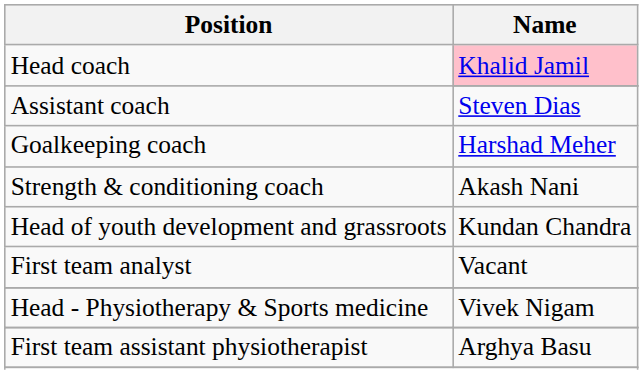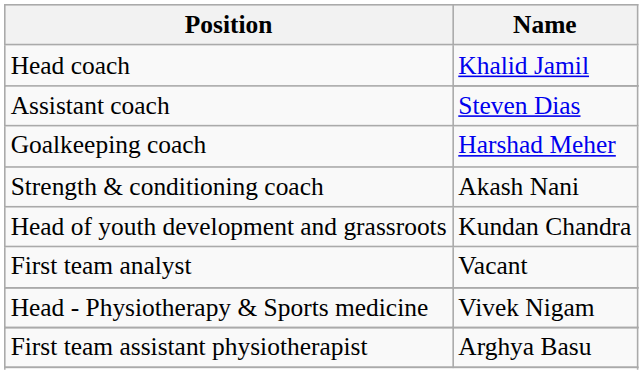(524, 65) pink background -> (524, 65) no background
